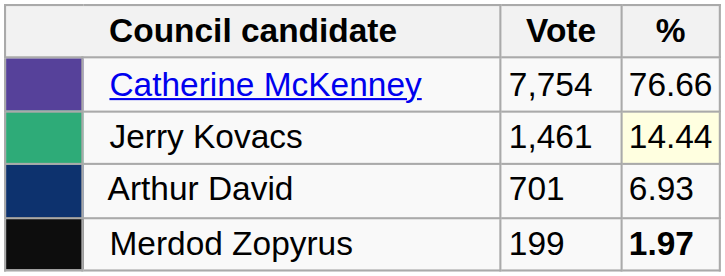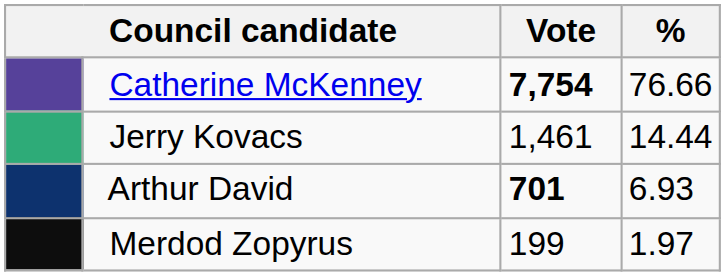(551, 84) normal -> (551, 84) bold
(671, 137) lightyellow background -> (671, 137) no background
(537, 190) normal -> (537, 190) bold
(661, 243) bold -> (661, 243) normal
